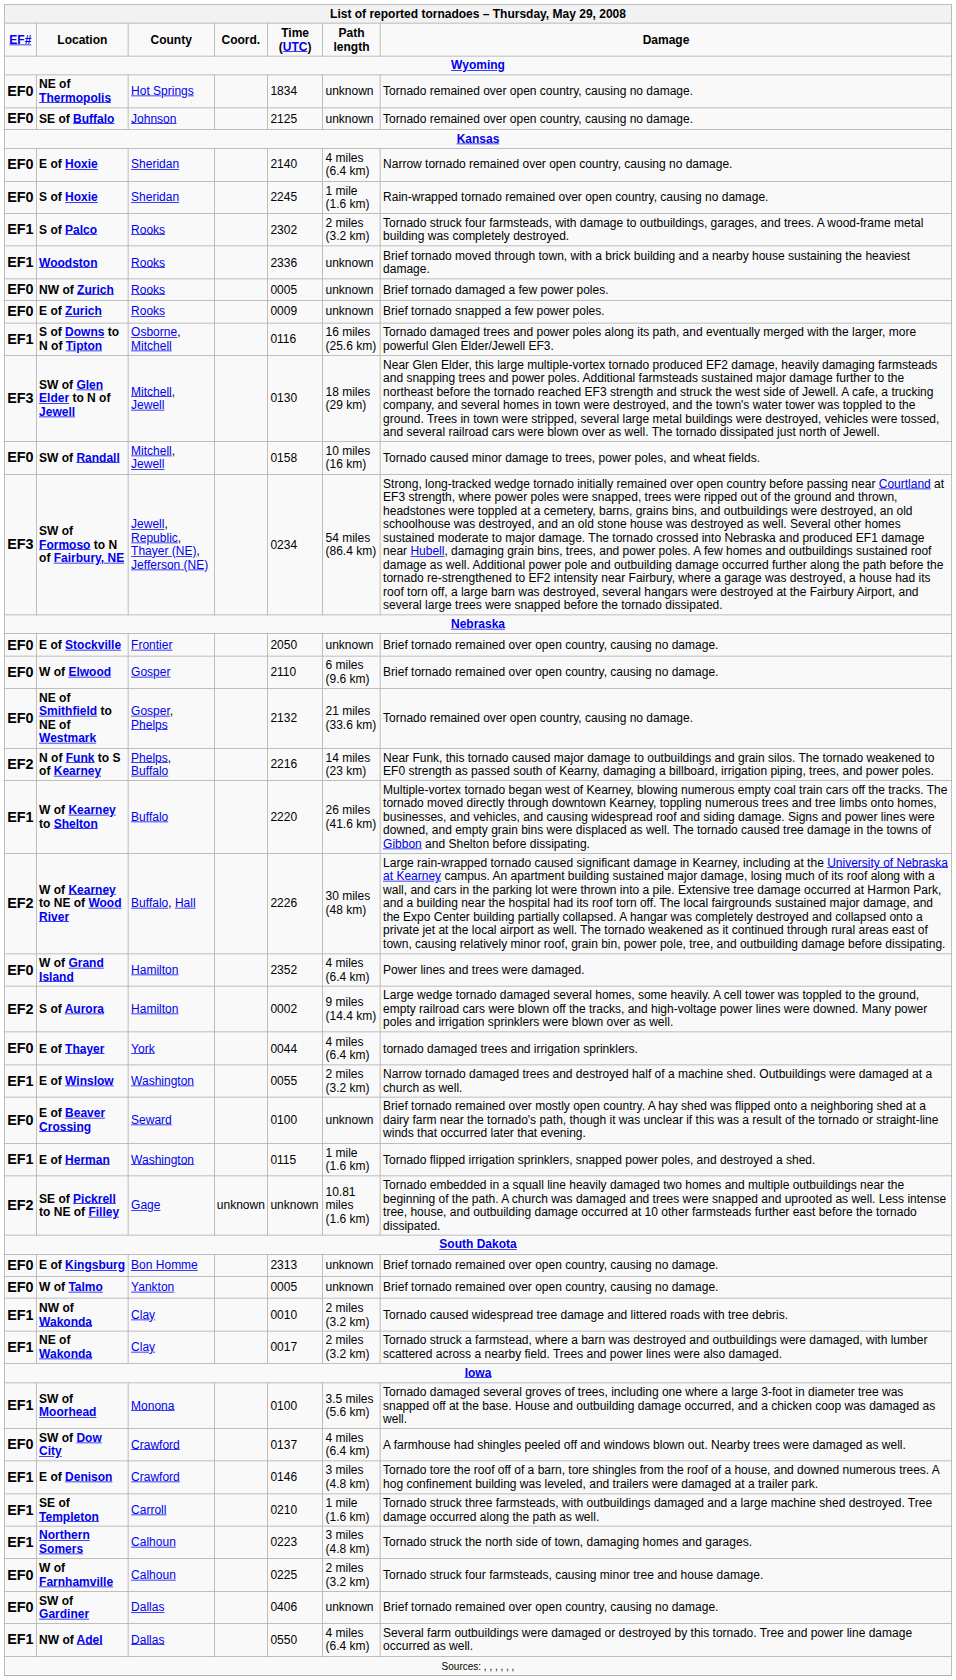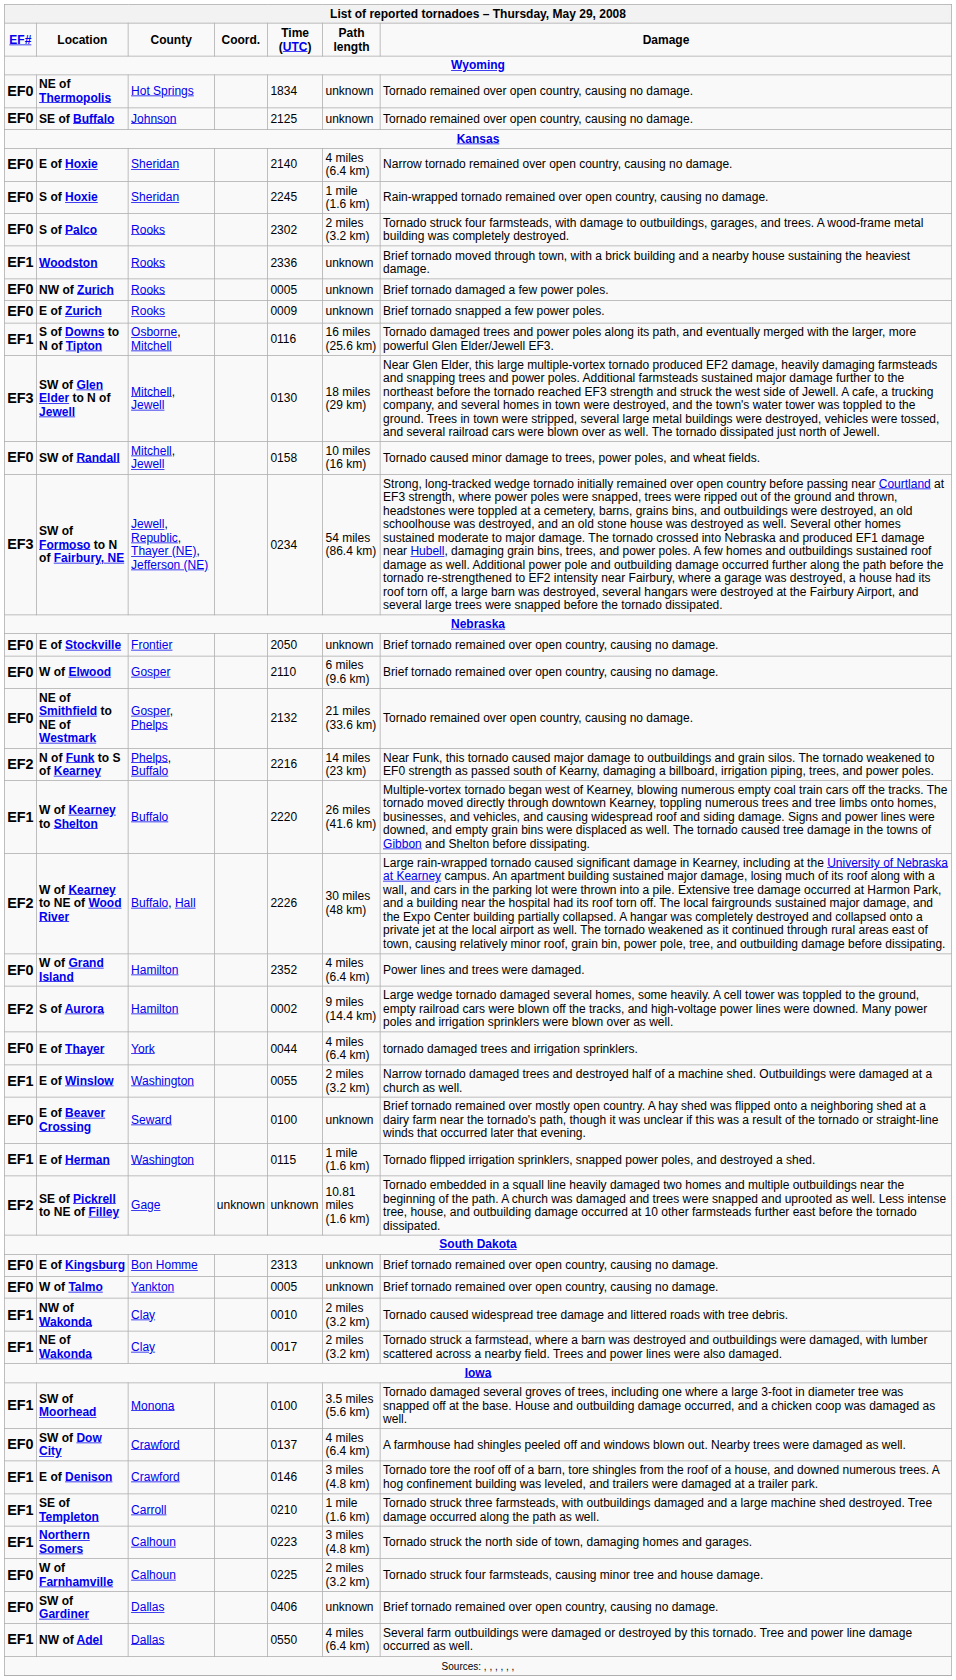(20, 230) EF1 -> (20, 230) EF0
